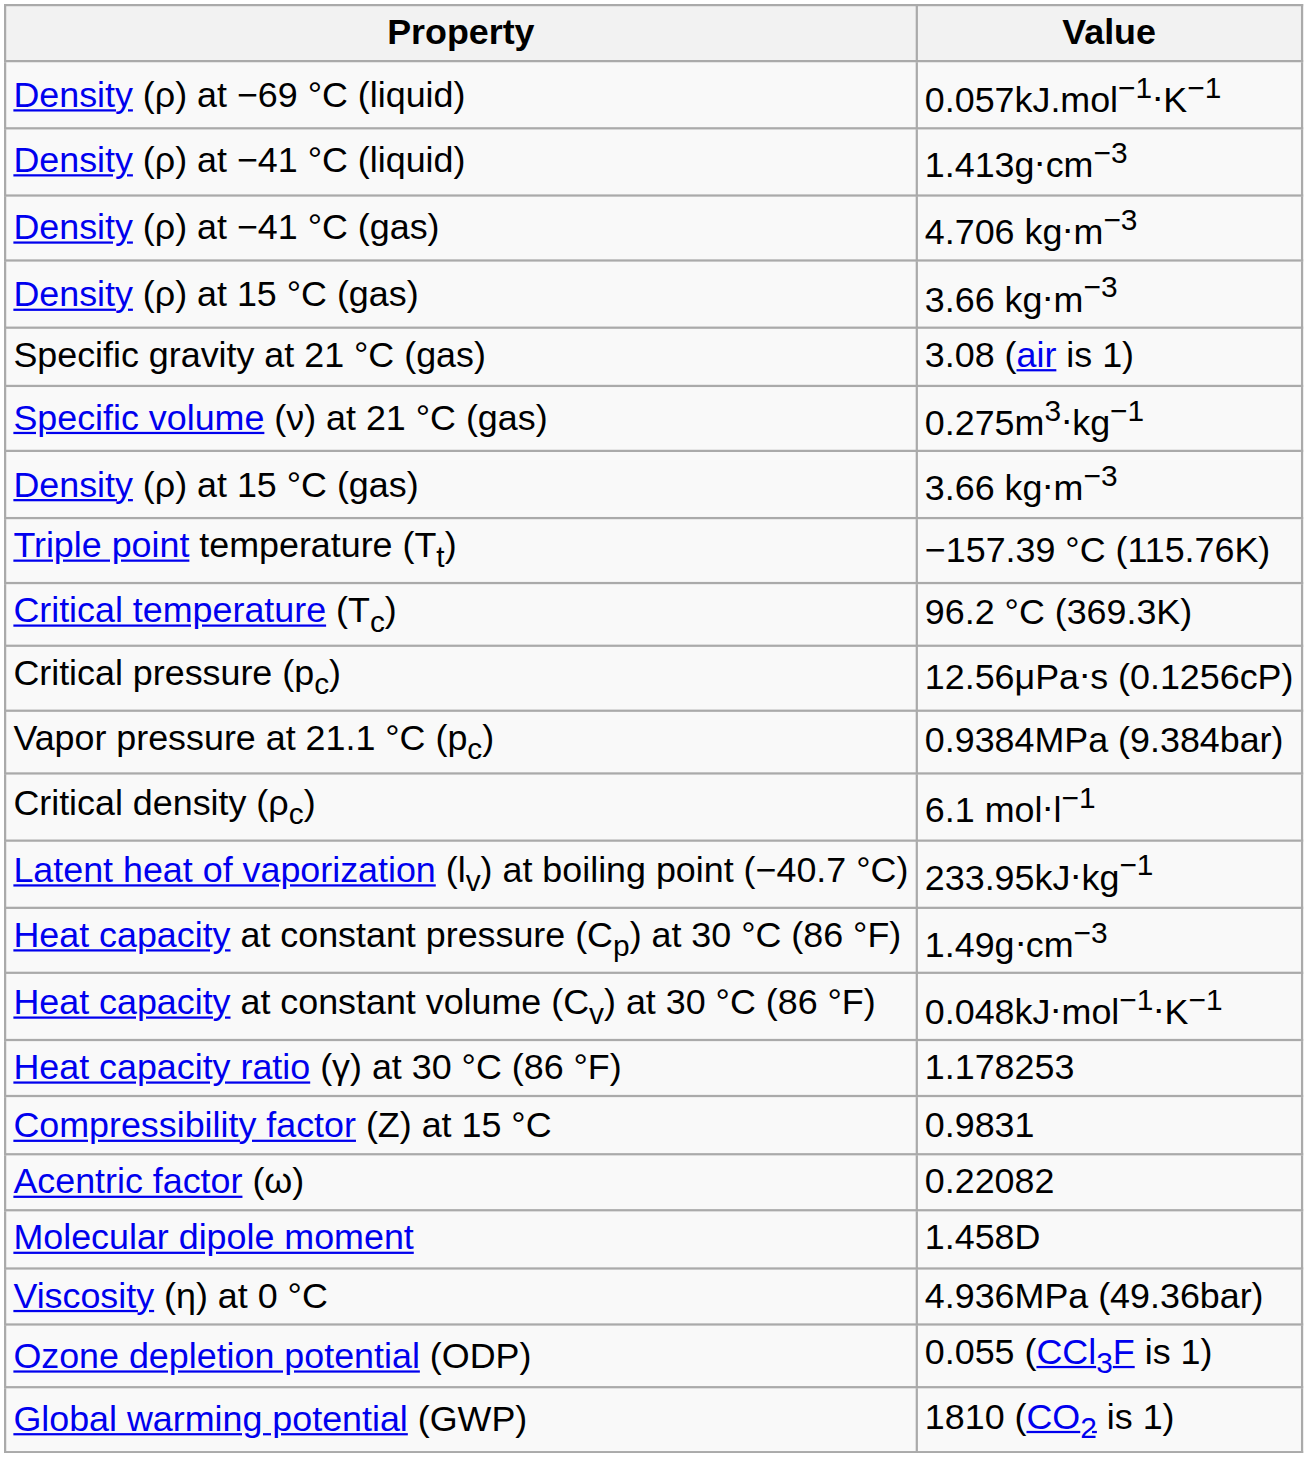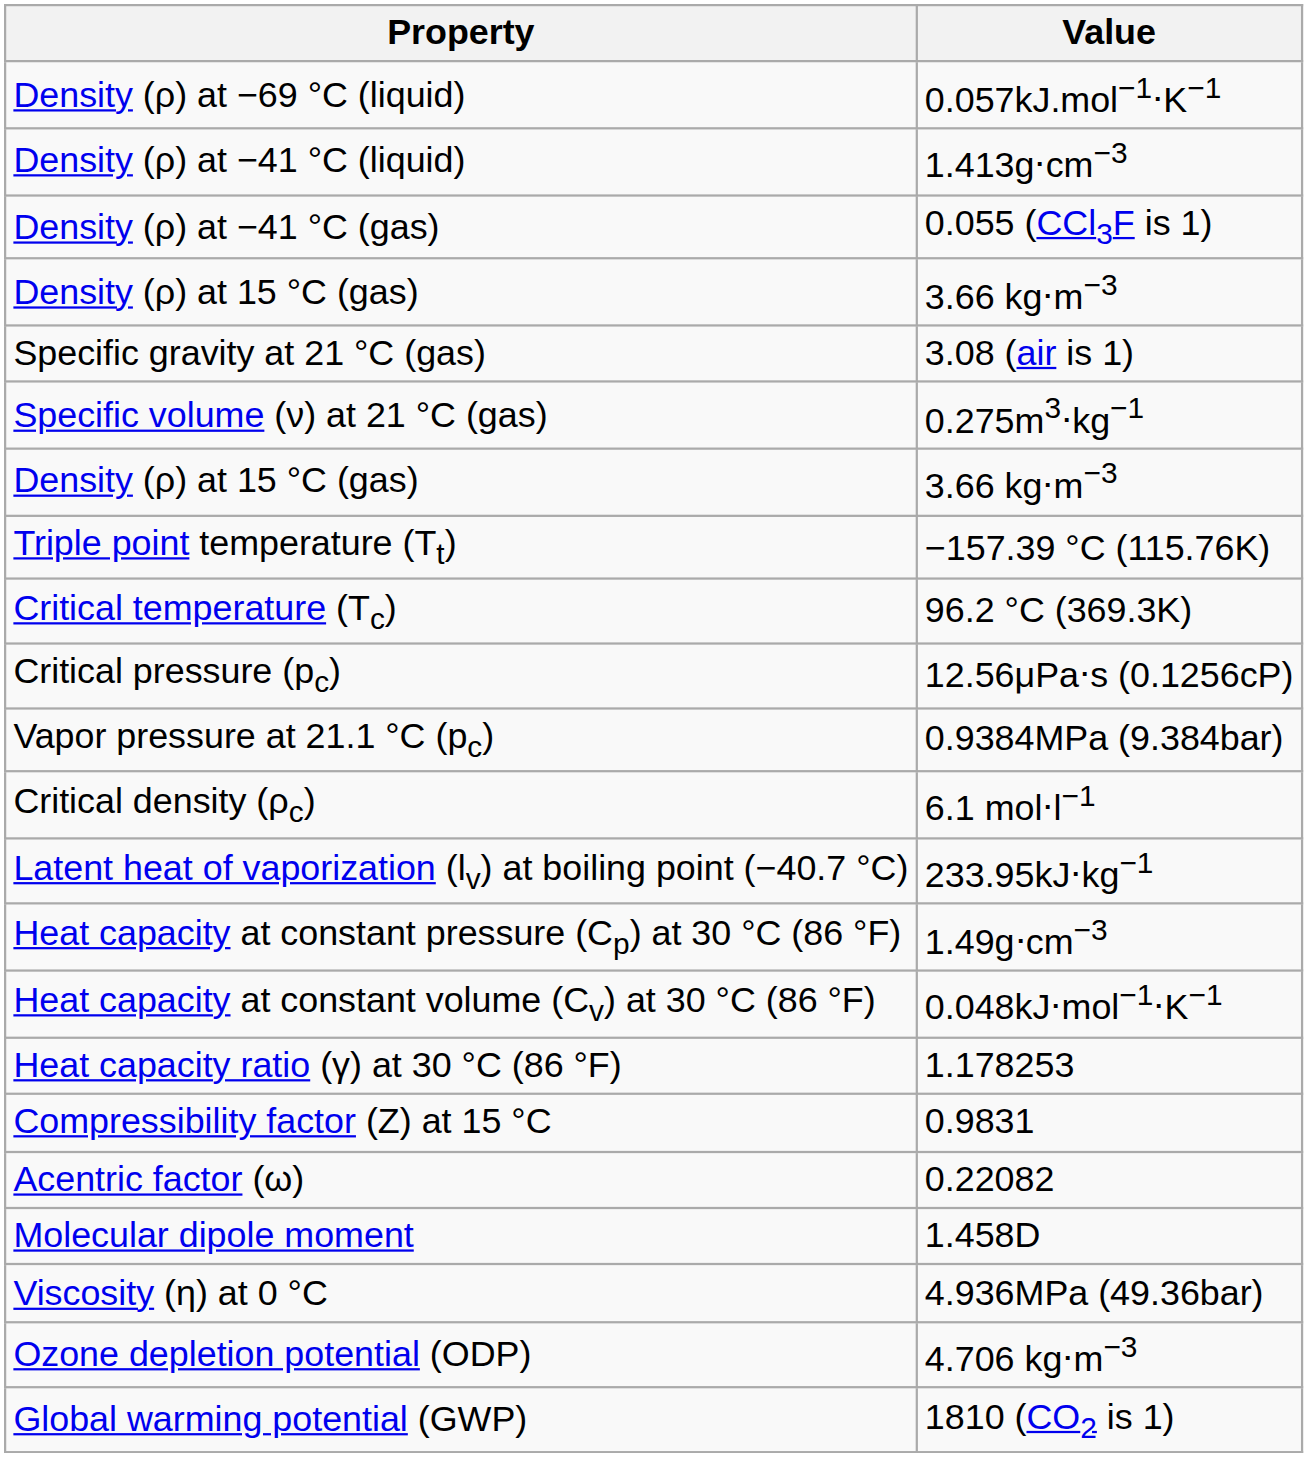(1031, 227) 4.706 kg⋅m−3 -> (1069, 227) 0.055 (CCl3F is 1)
(1069, 1356) 0.055 (CCl3F is 1) -> (1031, 1354) 4.706 kg⋅m−3
